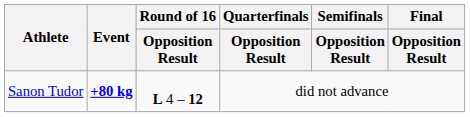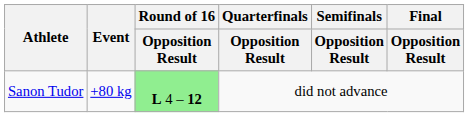(111, 91) bold -> (111, 91) normal
(178, 100) no background -> (177, 100) lightgreen background
